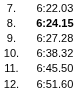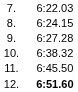(55, 23) bold -> (55, 23) normal
(55, 84) normal -> (55, 84) bold
